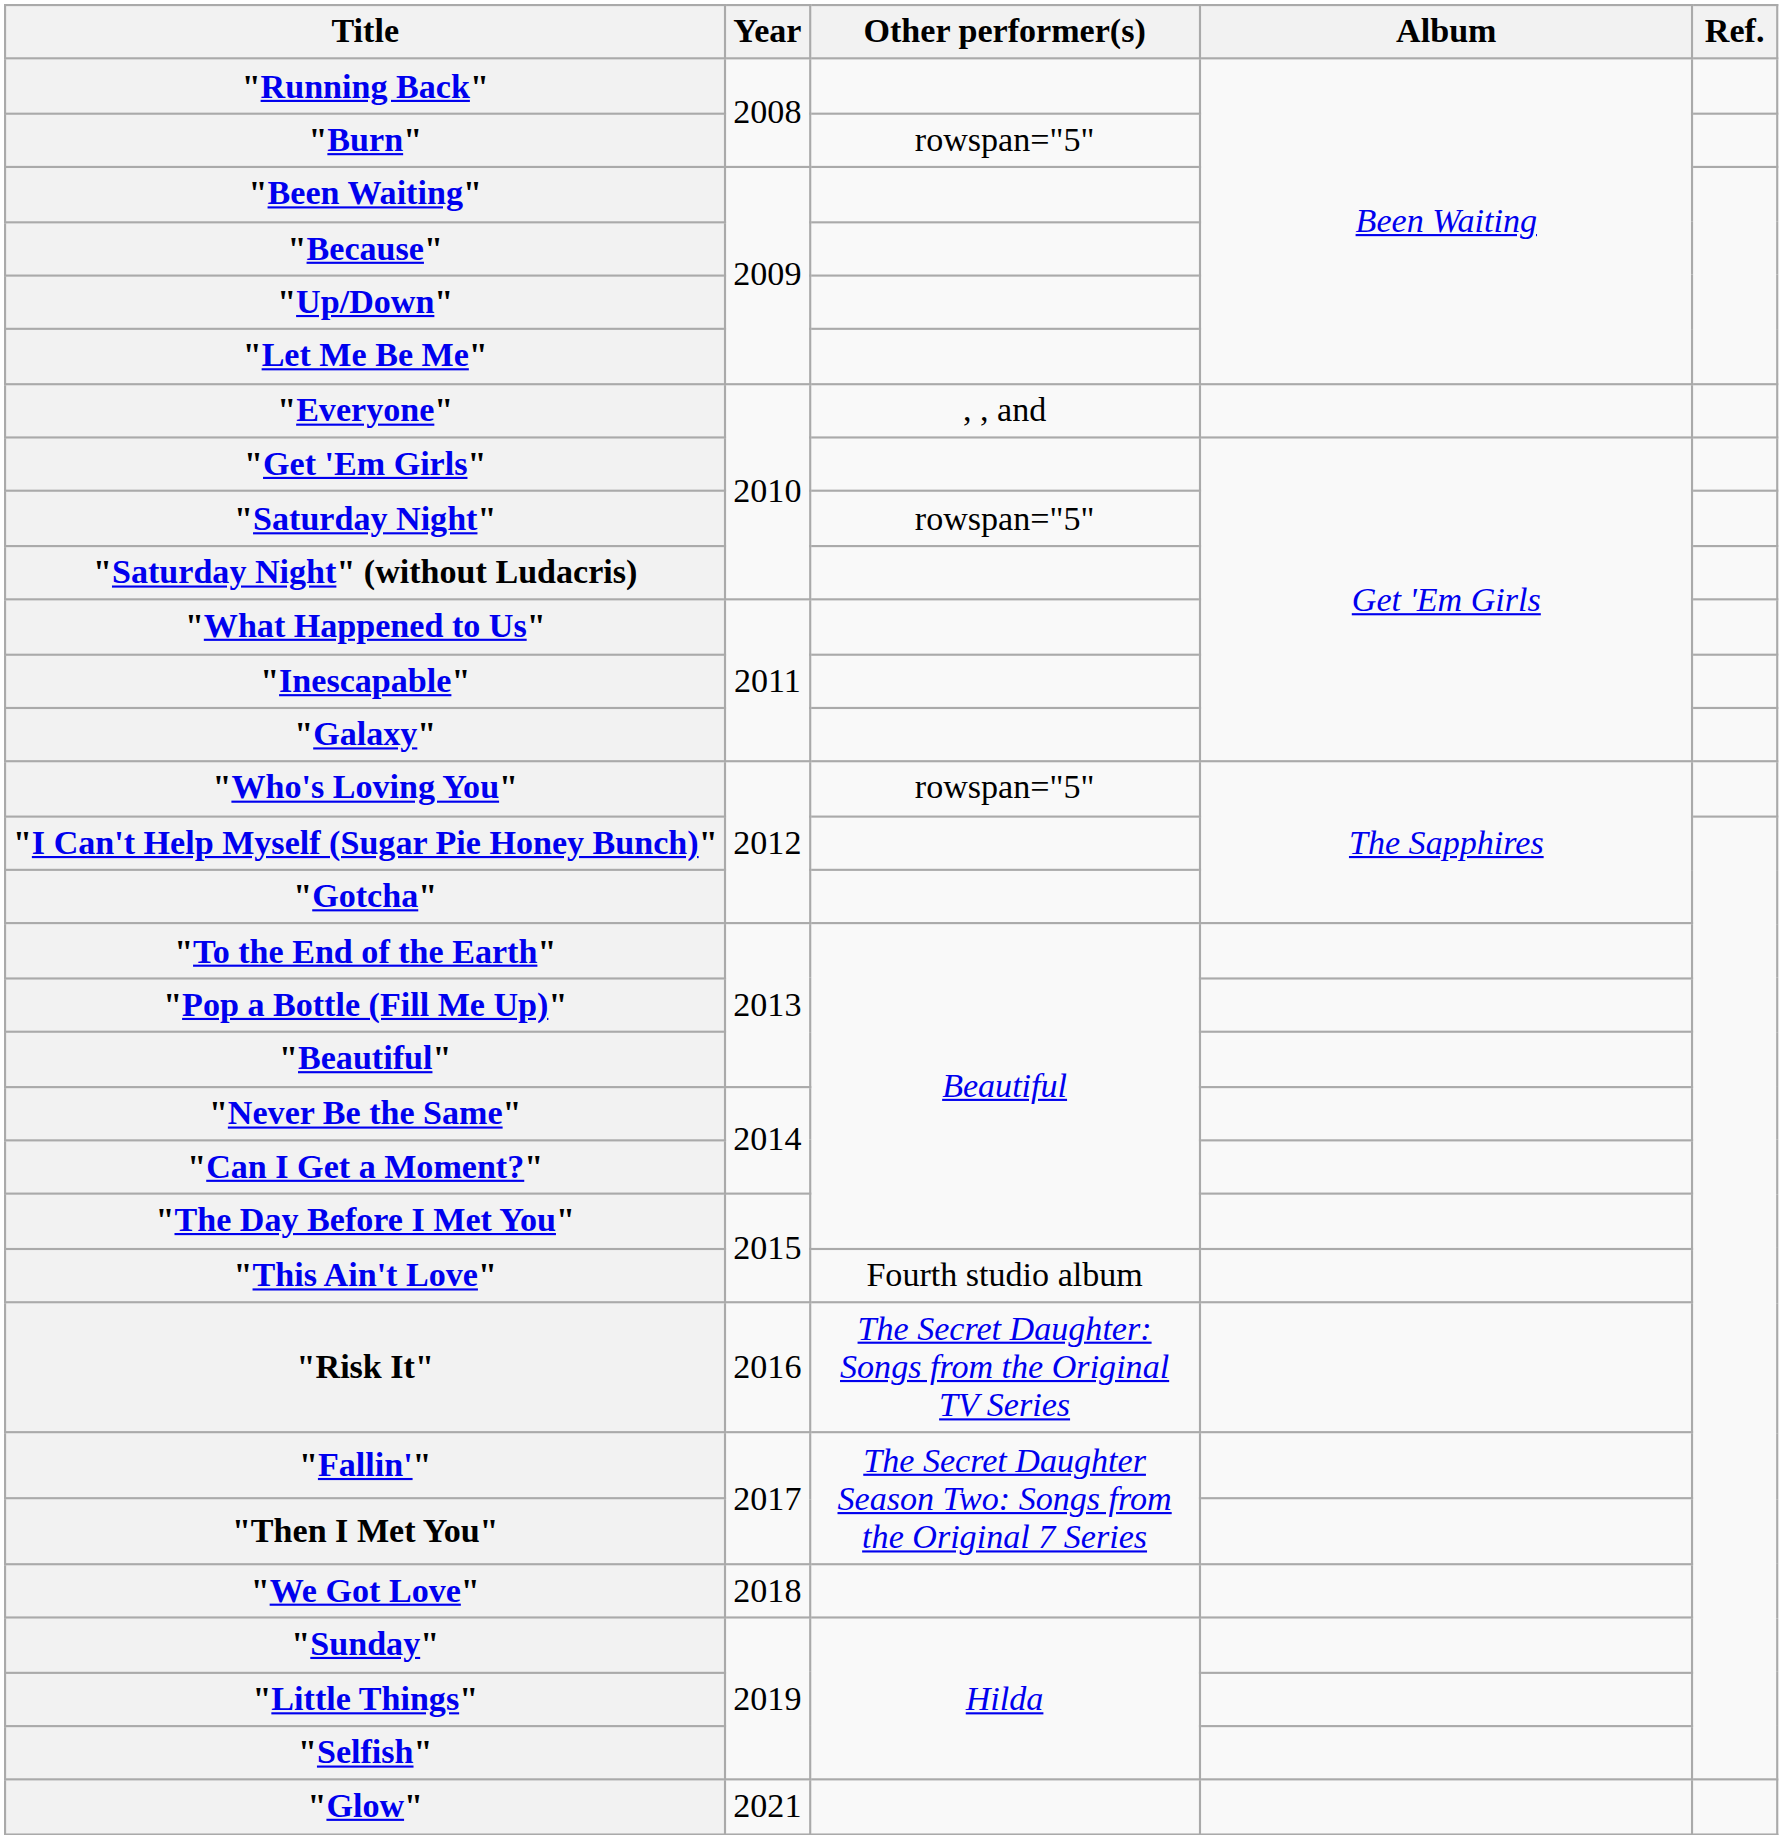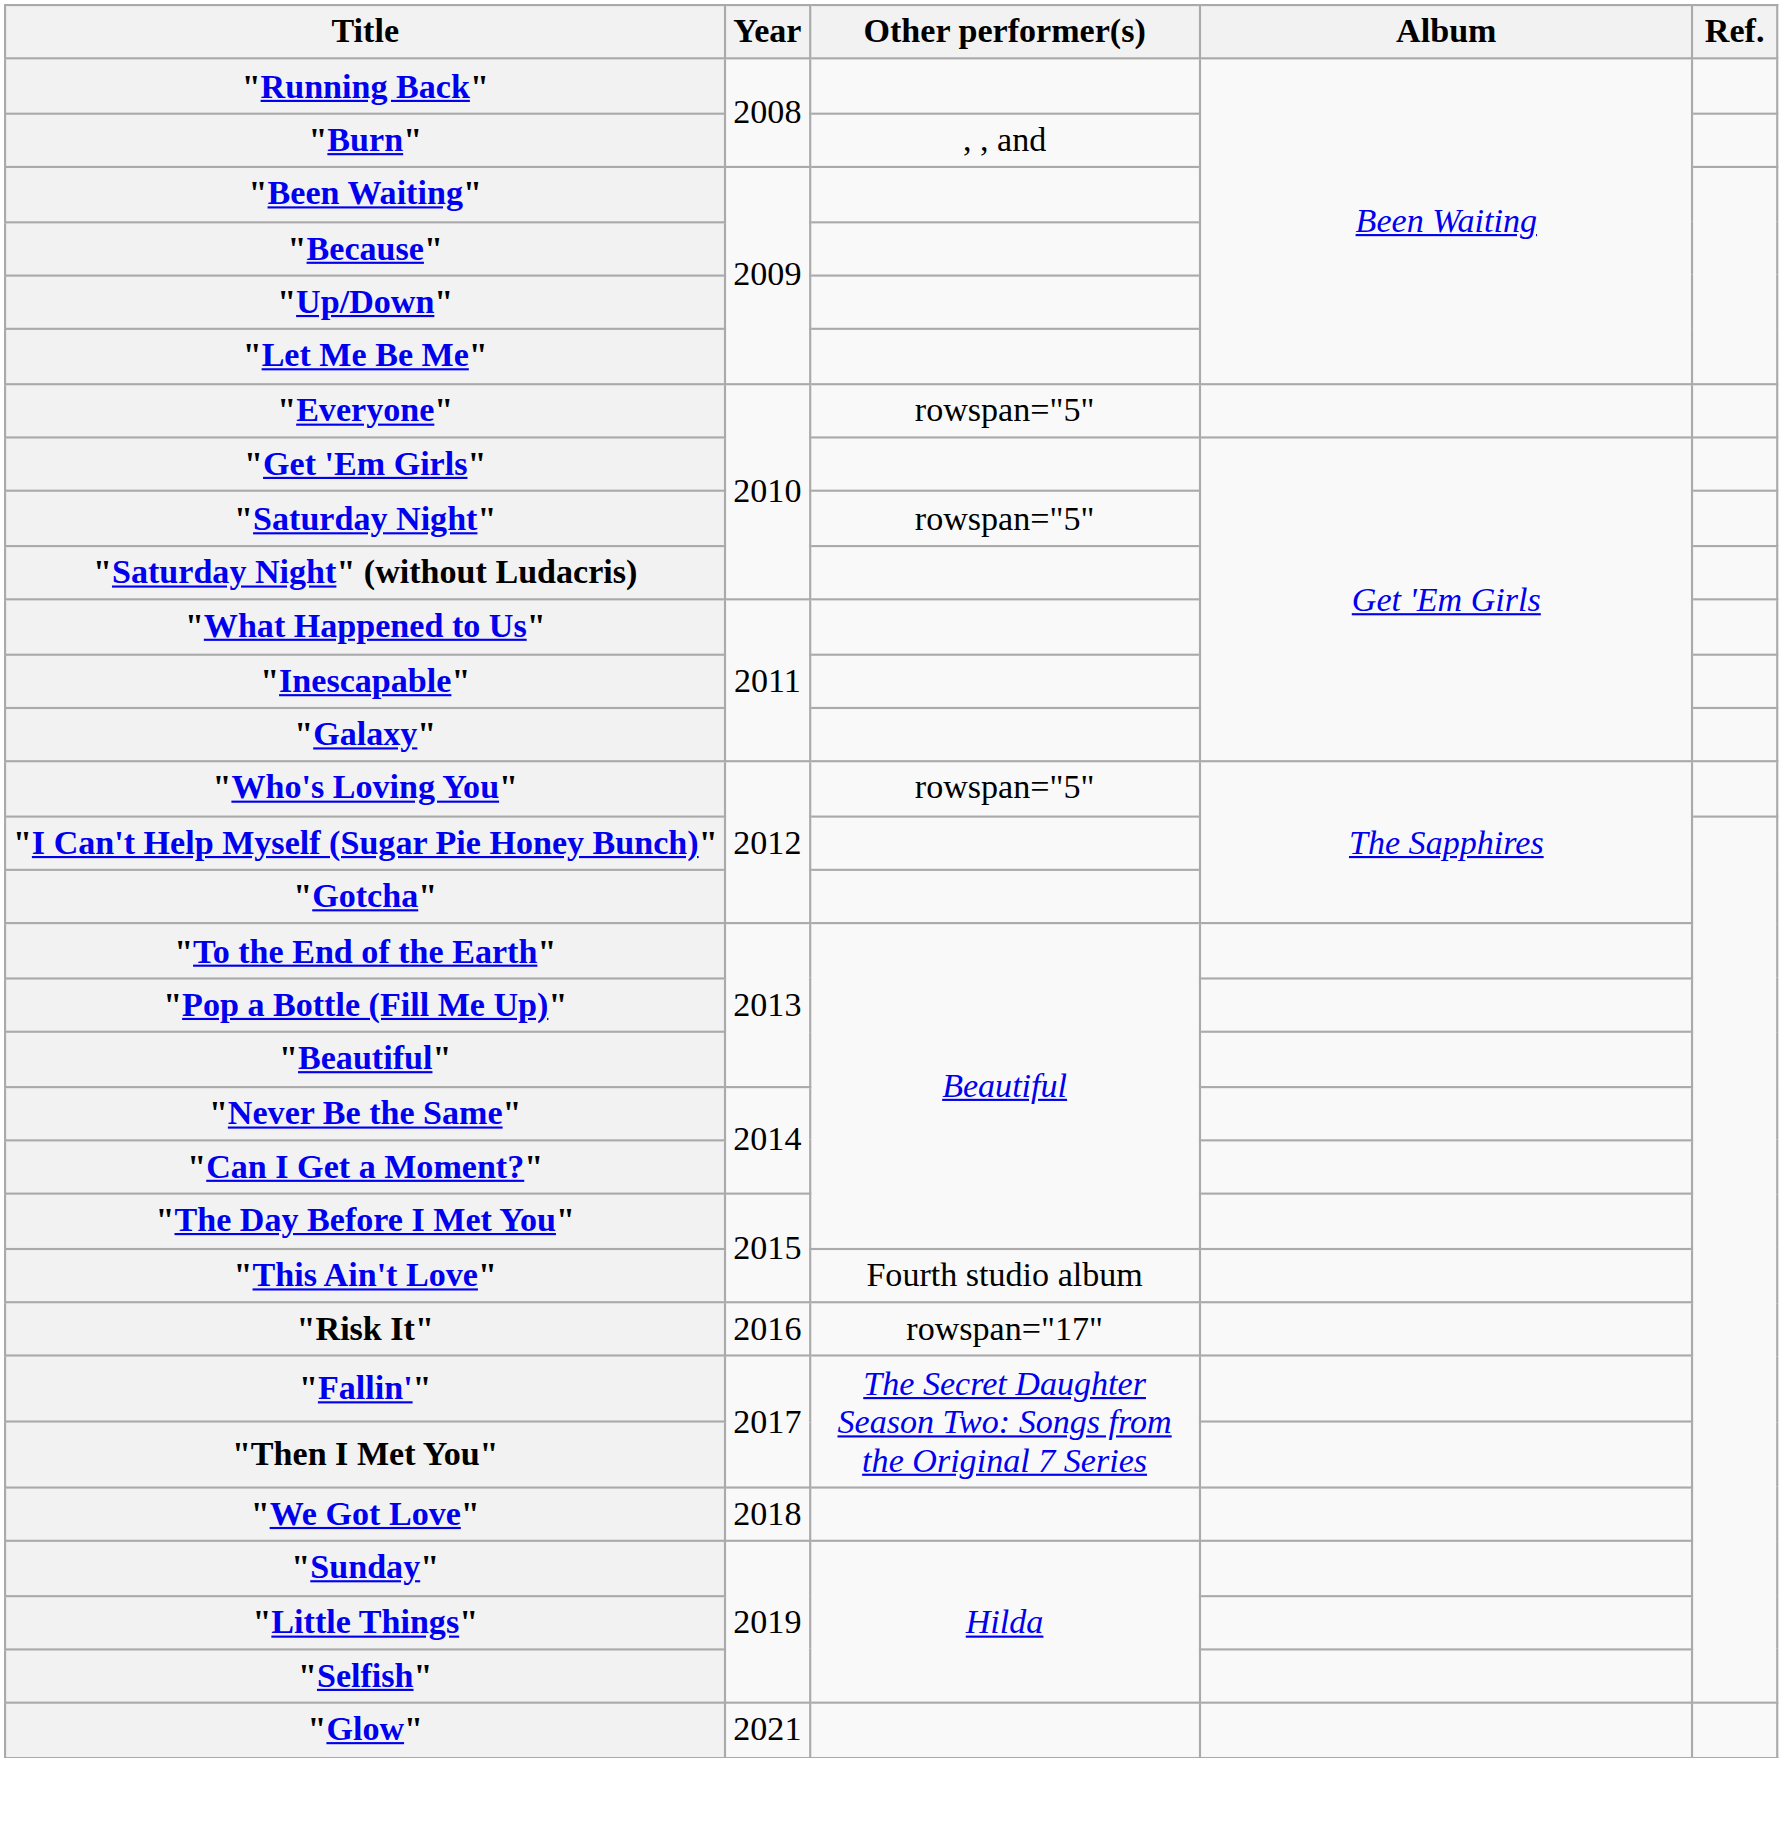(1005, 139) rowspan="5" -> (1005, 139) , , and
(1005, 409) , , and -> (1005, 409) rowspan="5"
(1005, 1367) The Secret Daughter: Songs from the Original TV Series -> (1005, 1328) rowspan="17"
